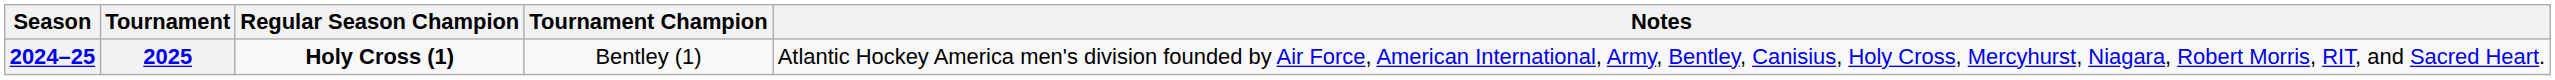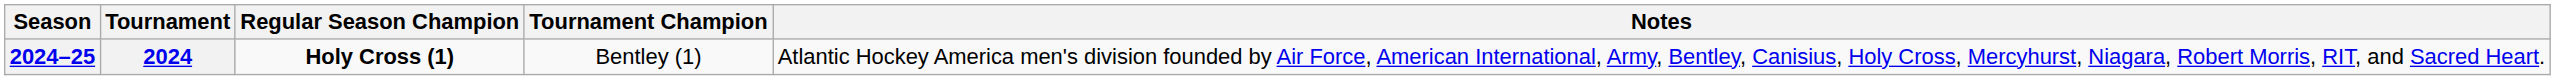(168, 56) 2025 -> (168, 56) 2024
